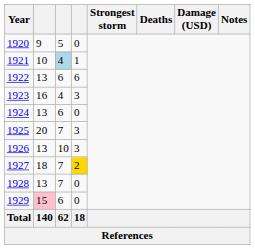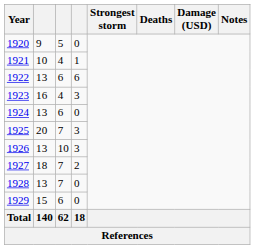(61, 60) lightblue background -> (61, 60) no background
(77, 165) gold background -> (77, 165) no background
(42, 200) pink background -> (42, 200) no background
